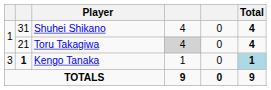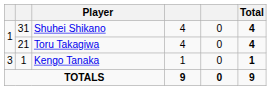(183, 45) lightgrey background -> (183, 45) no background
(23, 61) bold -> (23, 61) normal
(252, 61) lightblue background -> (252, 61) no background
